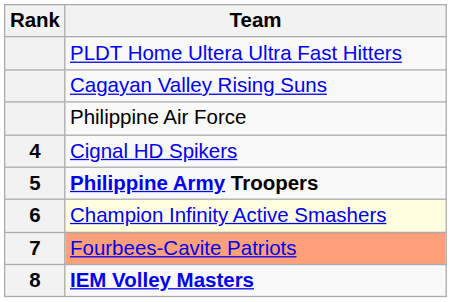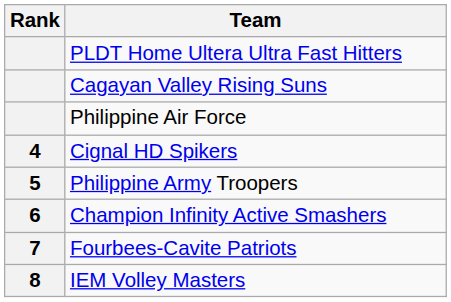(194, 183) bold -> (184, 183) normal
(228, 215) lightyellow background -> (228, 215) no background
(183, 248) lightsalmon background -> (183, 248) no background
(162, 280) bold -> (158, 280) normal
